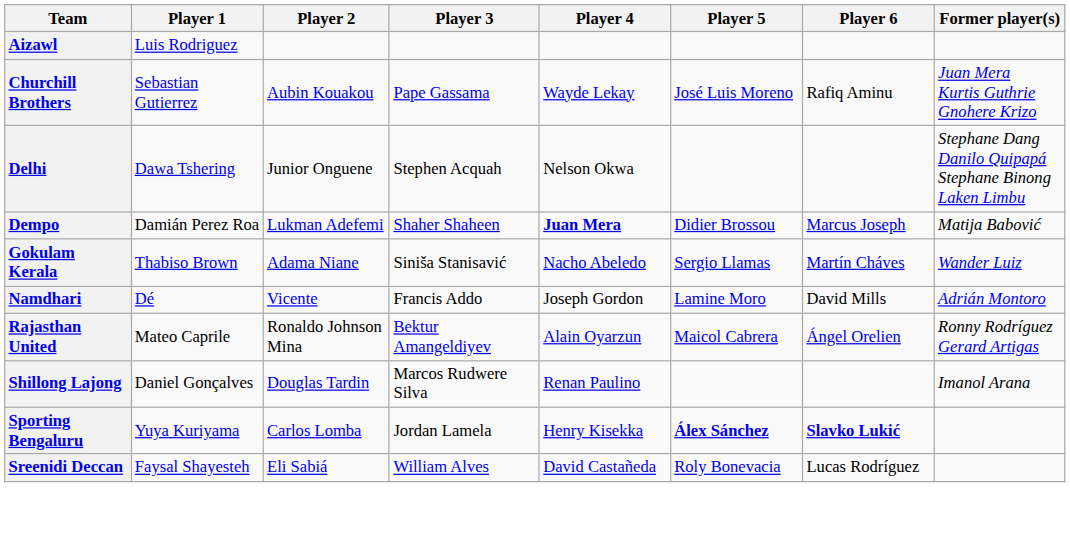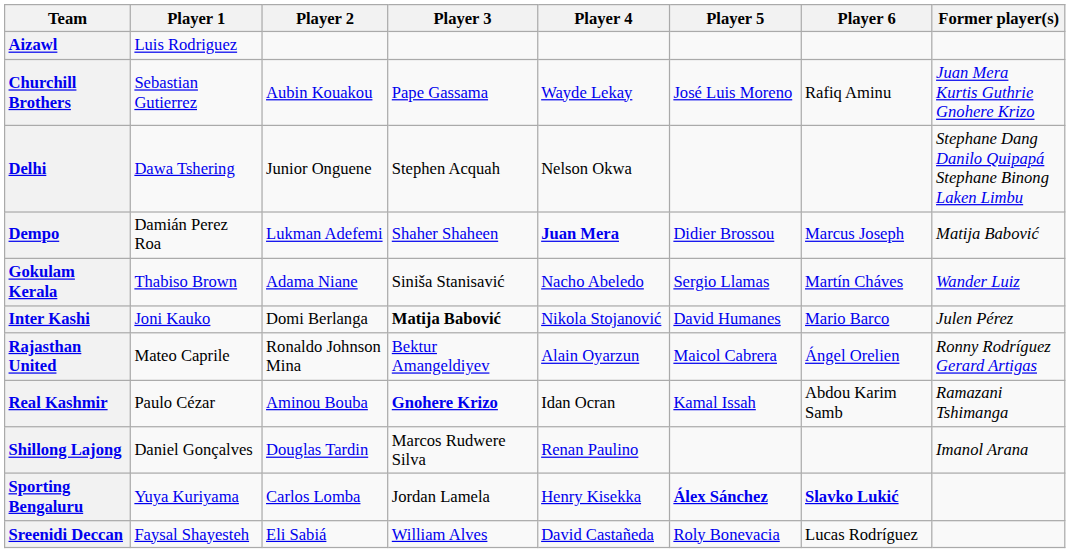+ row: (49, 318)
- row: (45, 299)
+ row: (58, 402)
